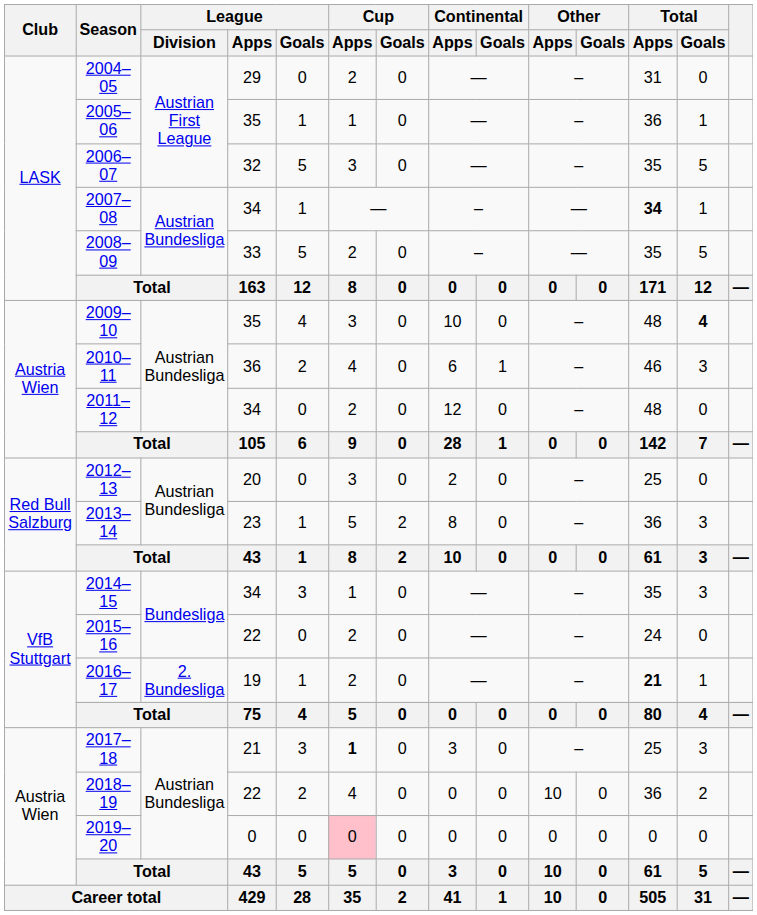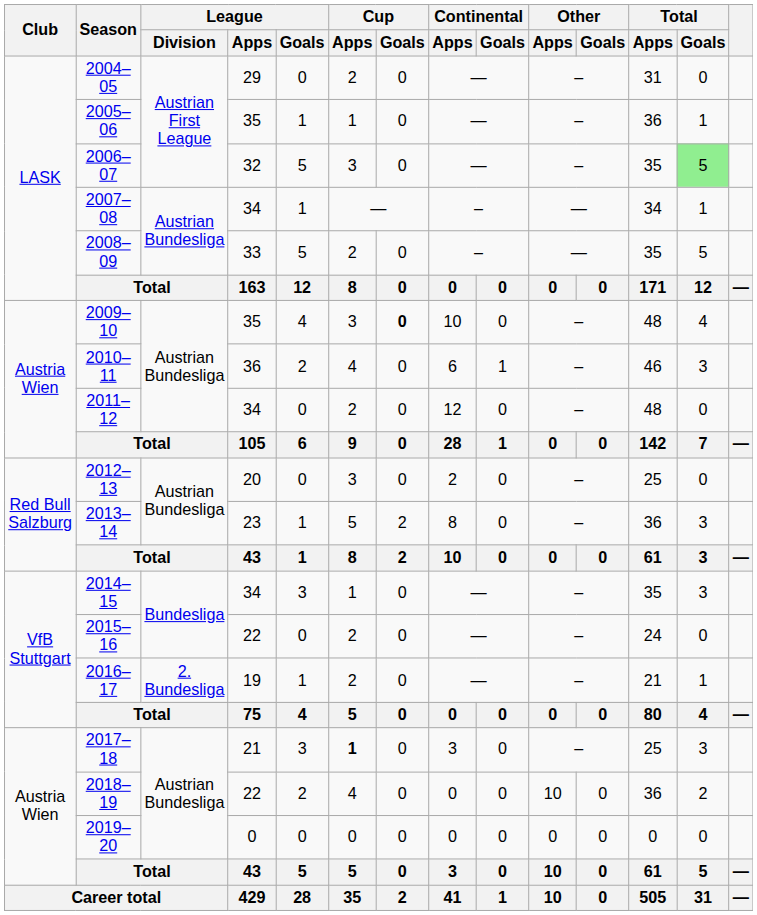(703, 165) no background -> (703, 165) lightgreen background
(653, 209) bold -> (653, 209) normal
(402, 322) normal -> (402, 322) bold
(703, 322) bold -> (703, 322) normal
(653, 680) bold -> (653, 680) normal
(352, 837) pink background -> (352, 837) no background
